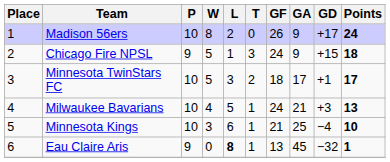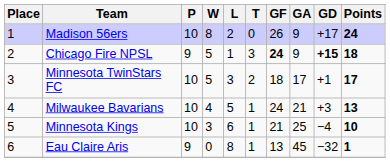(276, 53) normal -> (276, 53) bold
(328, 53) normal -> (328, 53) bold
(230, 147) bold -> (230, 147) normal
